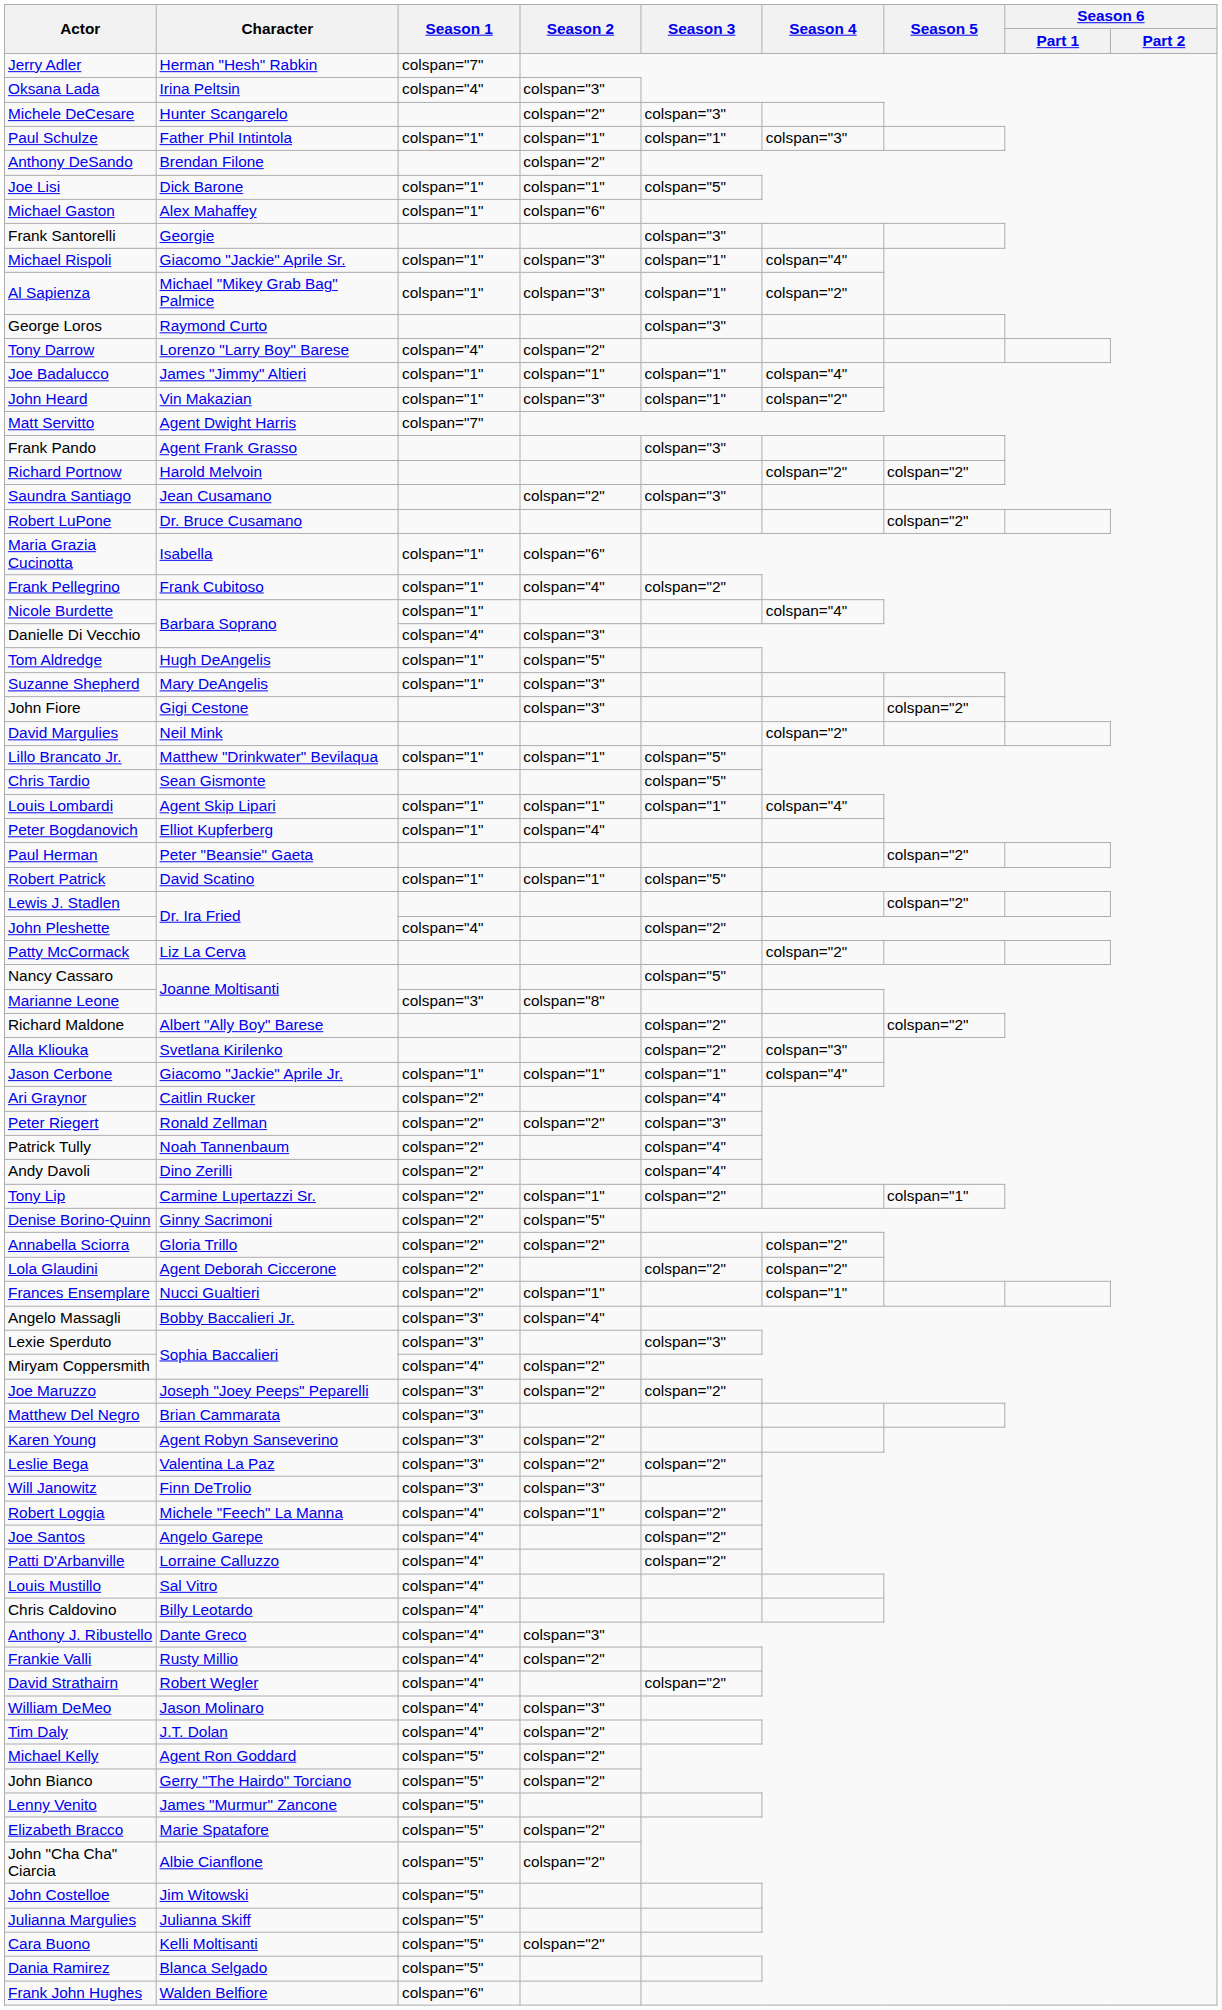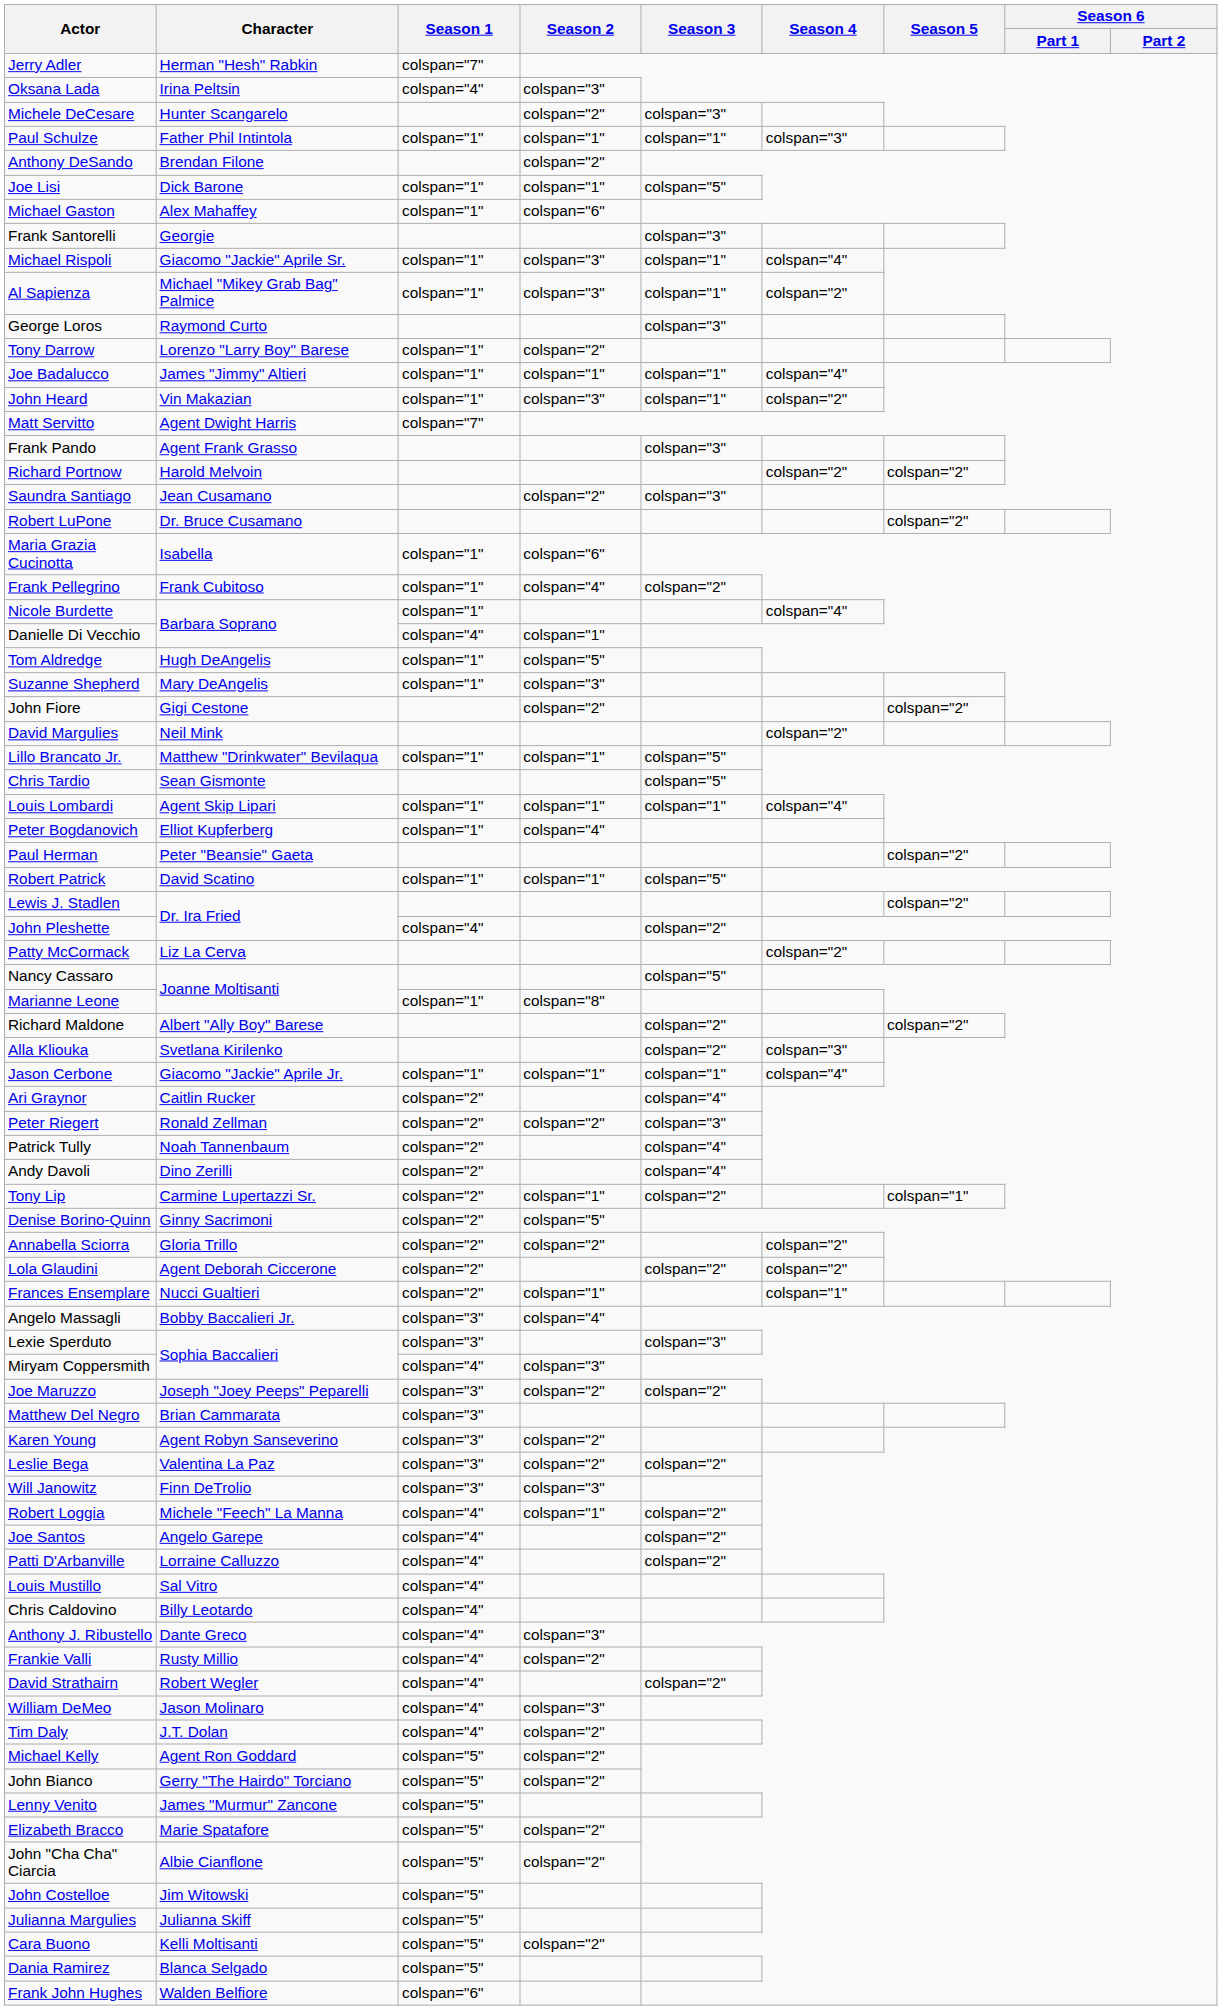(443, 350) colspan="4" -> (443, 350) colspan="1"
(564, 635) colspan="3" -> (564, 635) colspan="1"
(564, 708) colspan="3" -> (564, 708) colspan="2"
(443, 1001) colspan="3" -> (443, 1001) colspan="1"
(564, 1366) colspan="2" -> (564, 1366) colspan="3"
